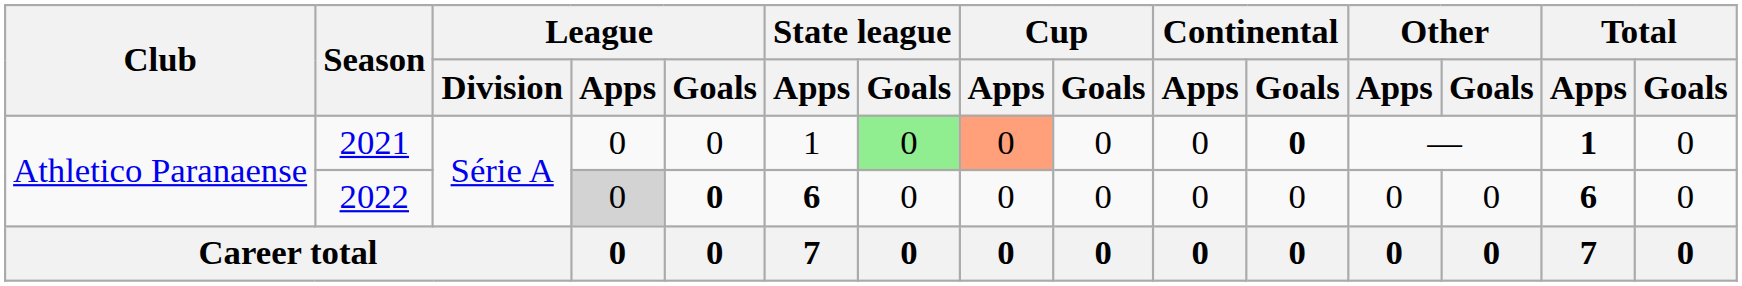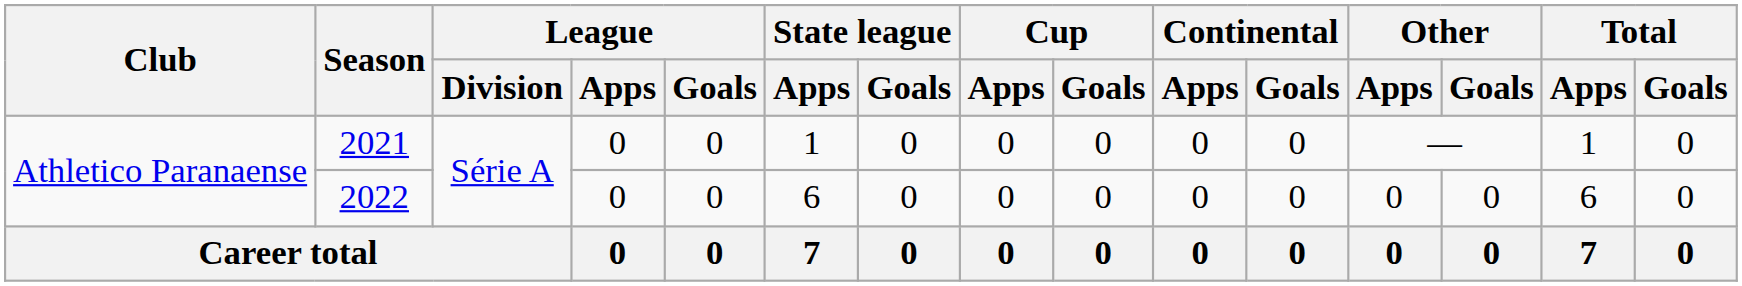(909, 142) lightgreen background -> (909, 142) no background
(1006, 142) lightsalmon background -> (1006, 142) no background
(1297, 142) bold -> (1297, 142) normal
(1588, 142) bold -> (1588, 142) normal
(618, 197) lightgrey background -> (618, 197) no background
(715, 197) bold -> (715, 197) normal
(812, 197) bold -> (812, 197) normal
(1588, 197) bold -> (1588, 197) normal
